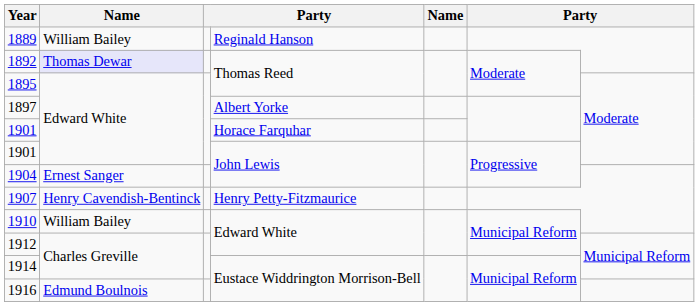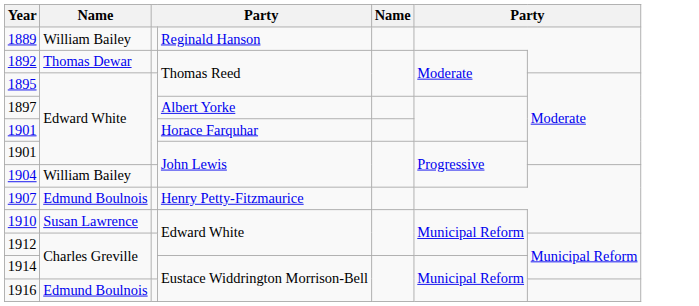(87, 61) lavender background -> (87, 61) no background
(83, 175) Ernest Sanger -> (87, 175) William Bailey
(122, 198) Henry Cavendish-Bentinck -> (95, 198) Edmund Boulnois
(87, 221) William Bailey -> (91, 221) Susan Lawrence
